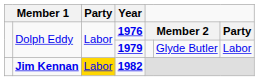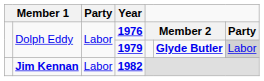(187, 48) normal -> (189, 48) bold
(237, 48) no background -> (242, 48) lightgrey background
(98, 66) gold background -> (98, 66) no background
